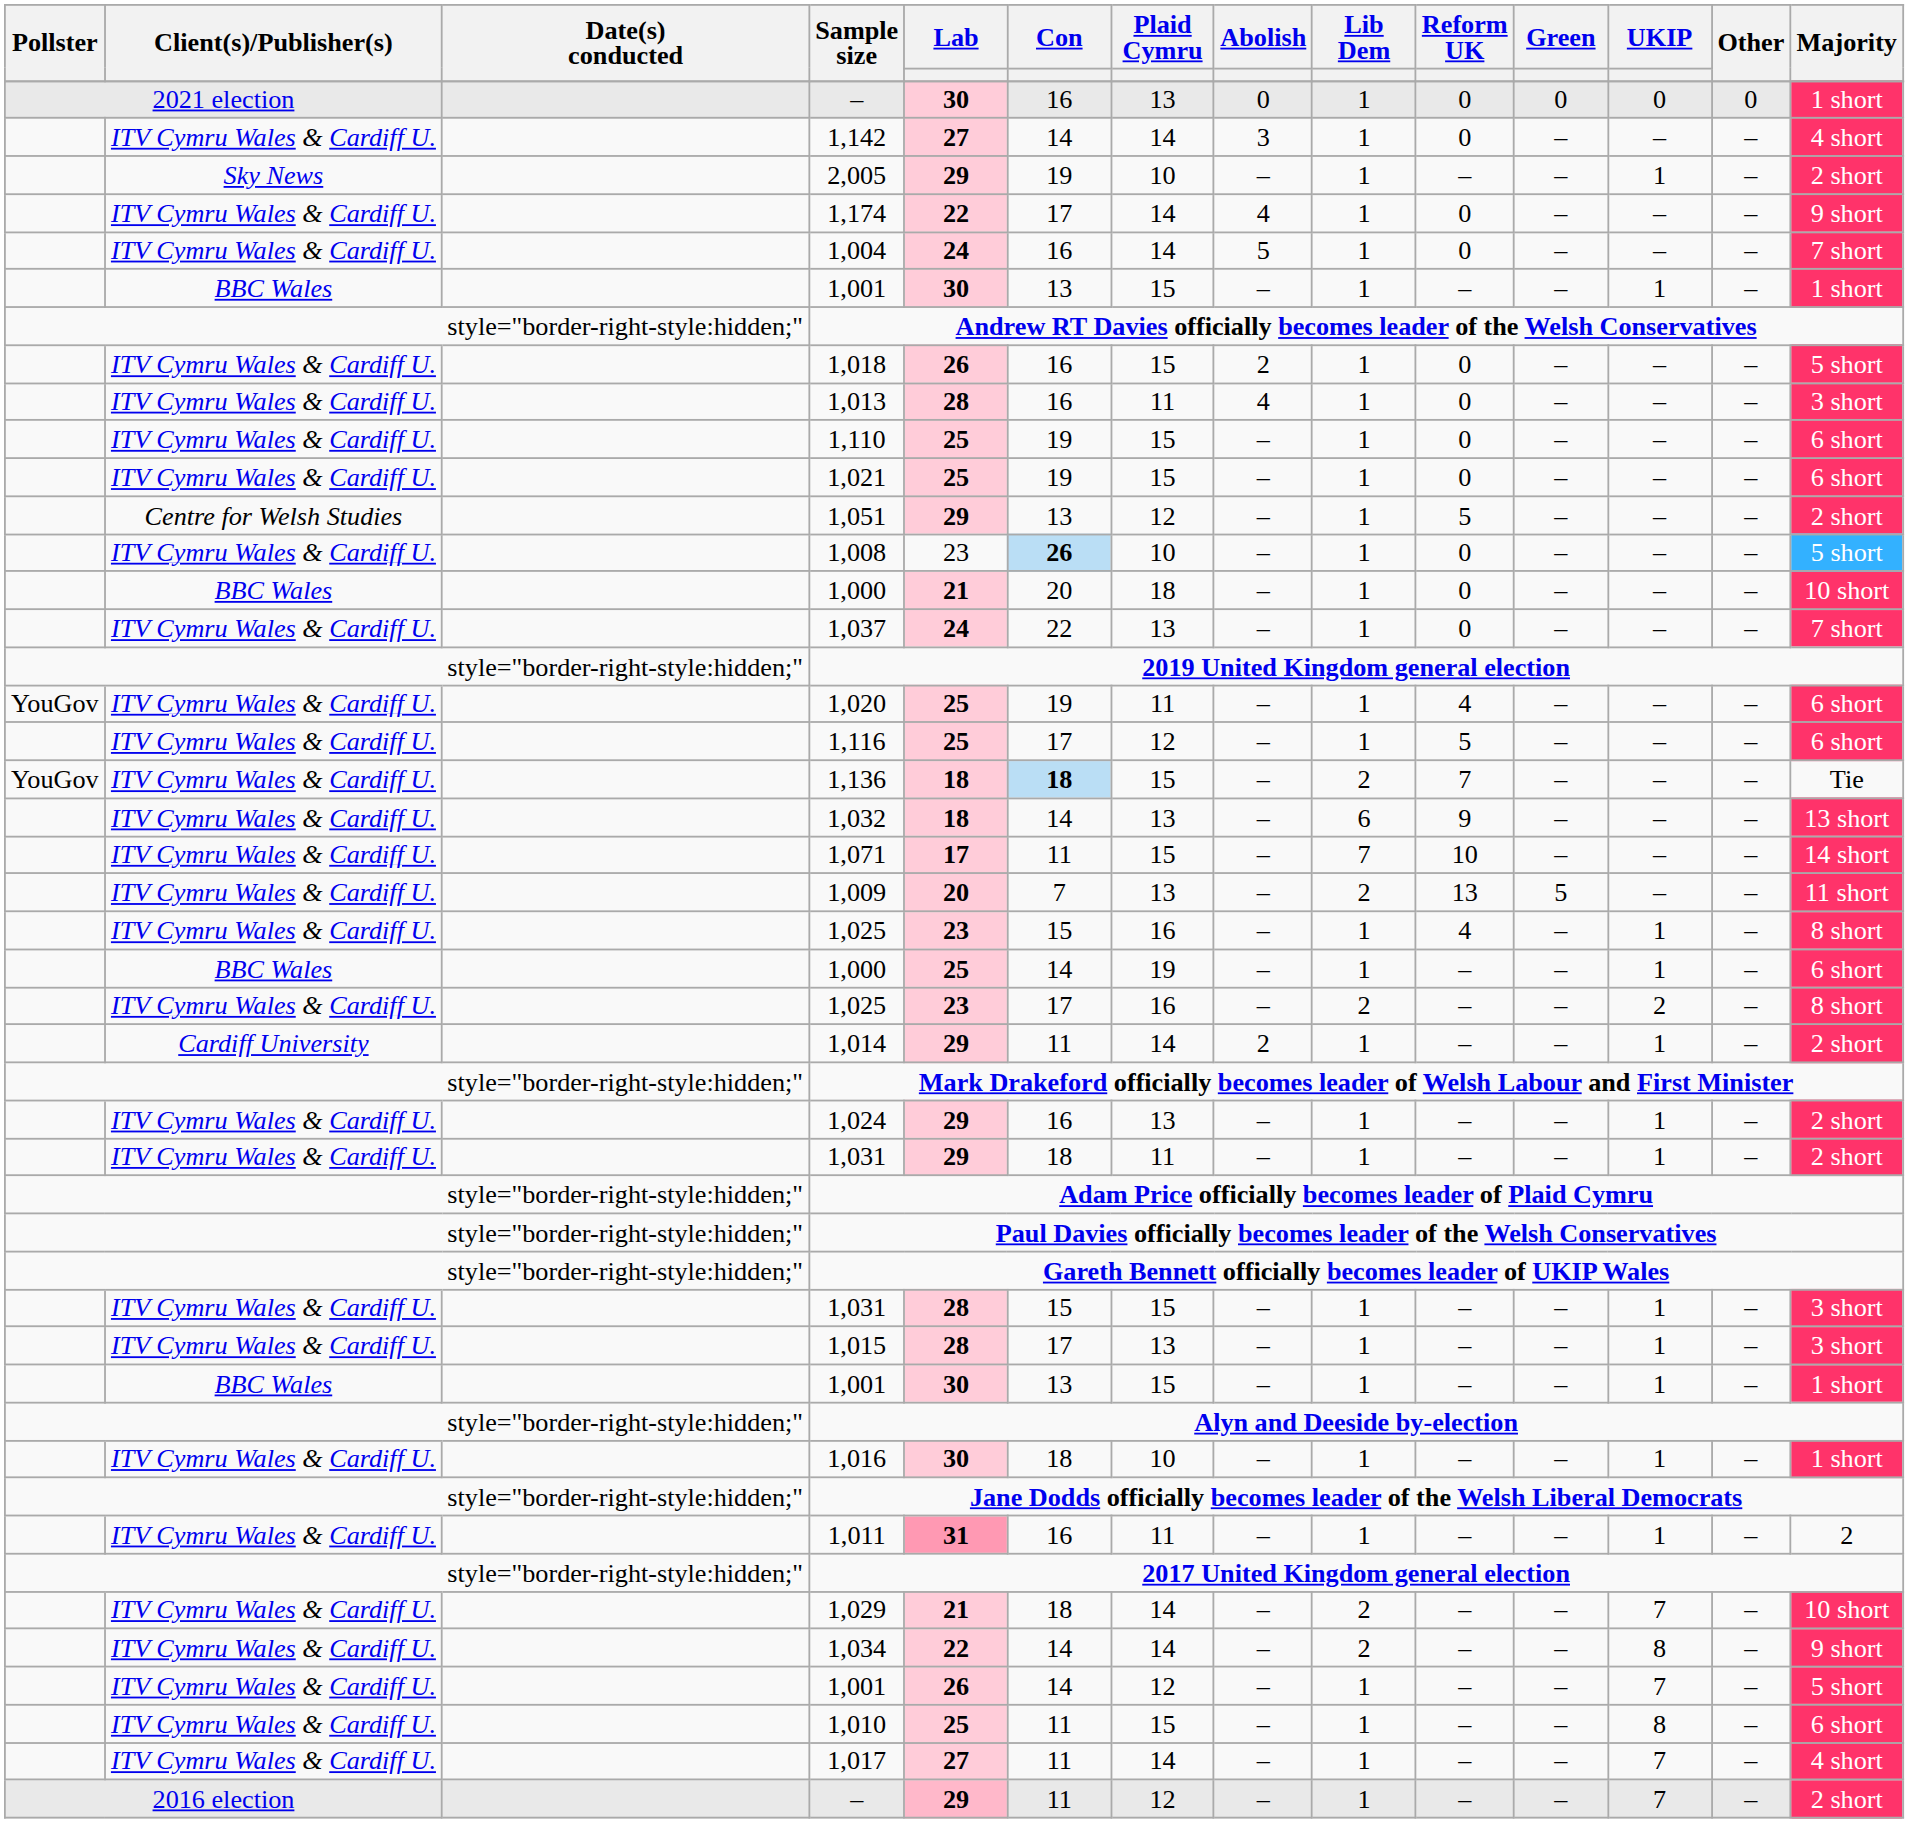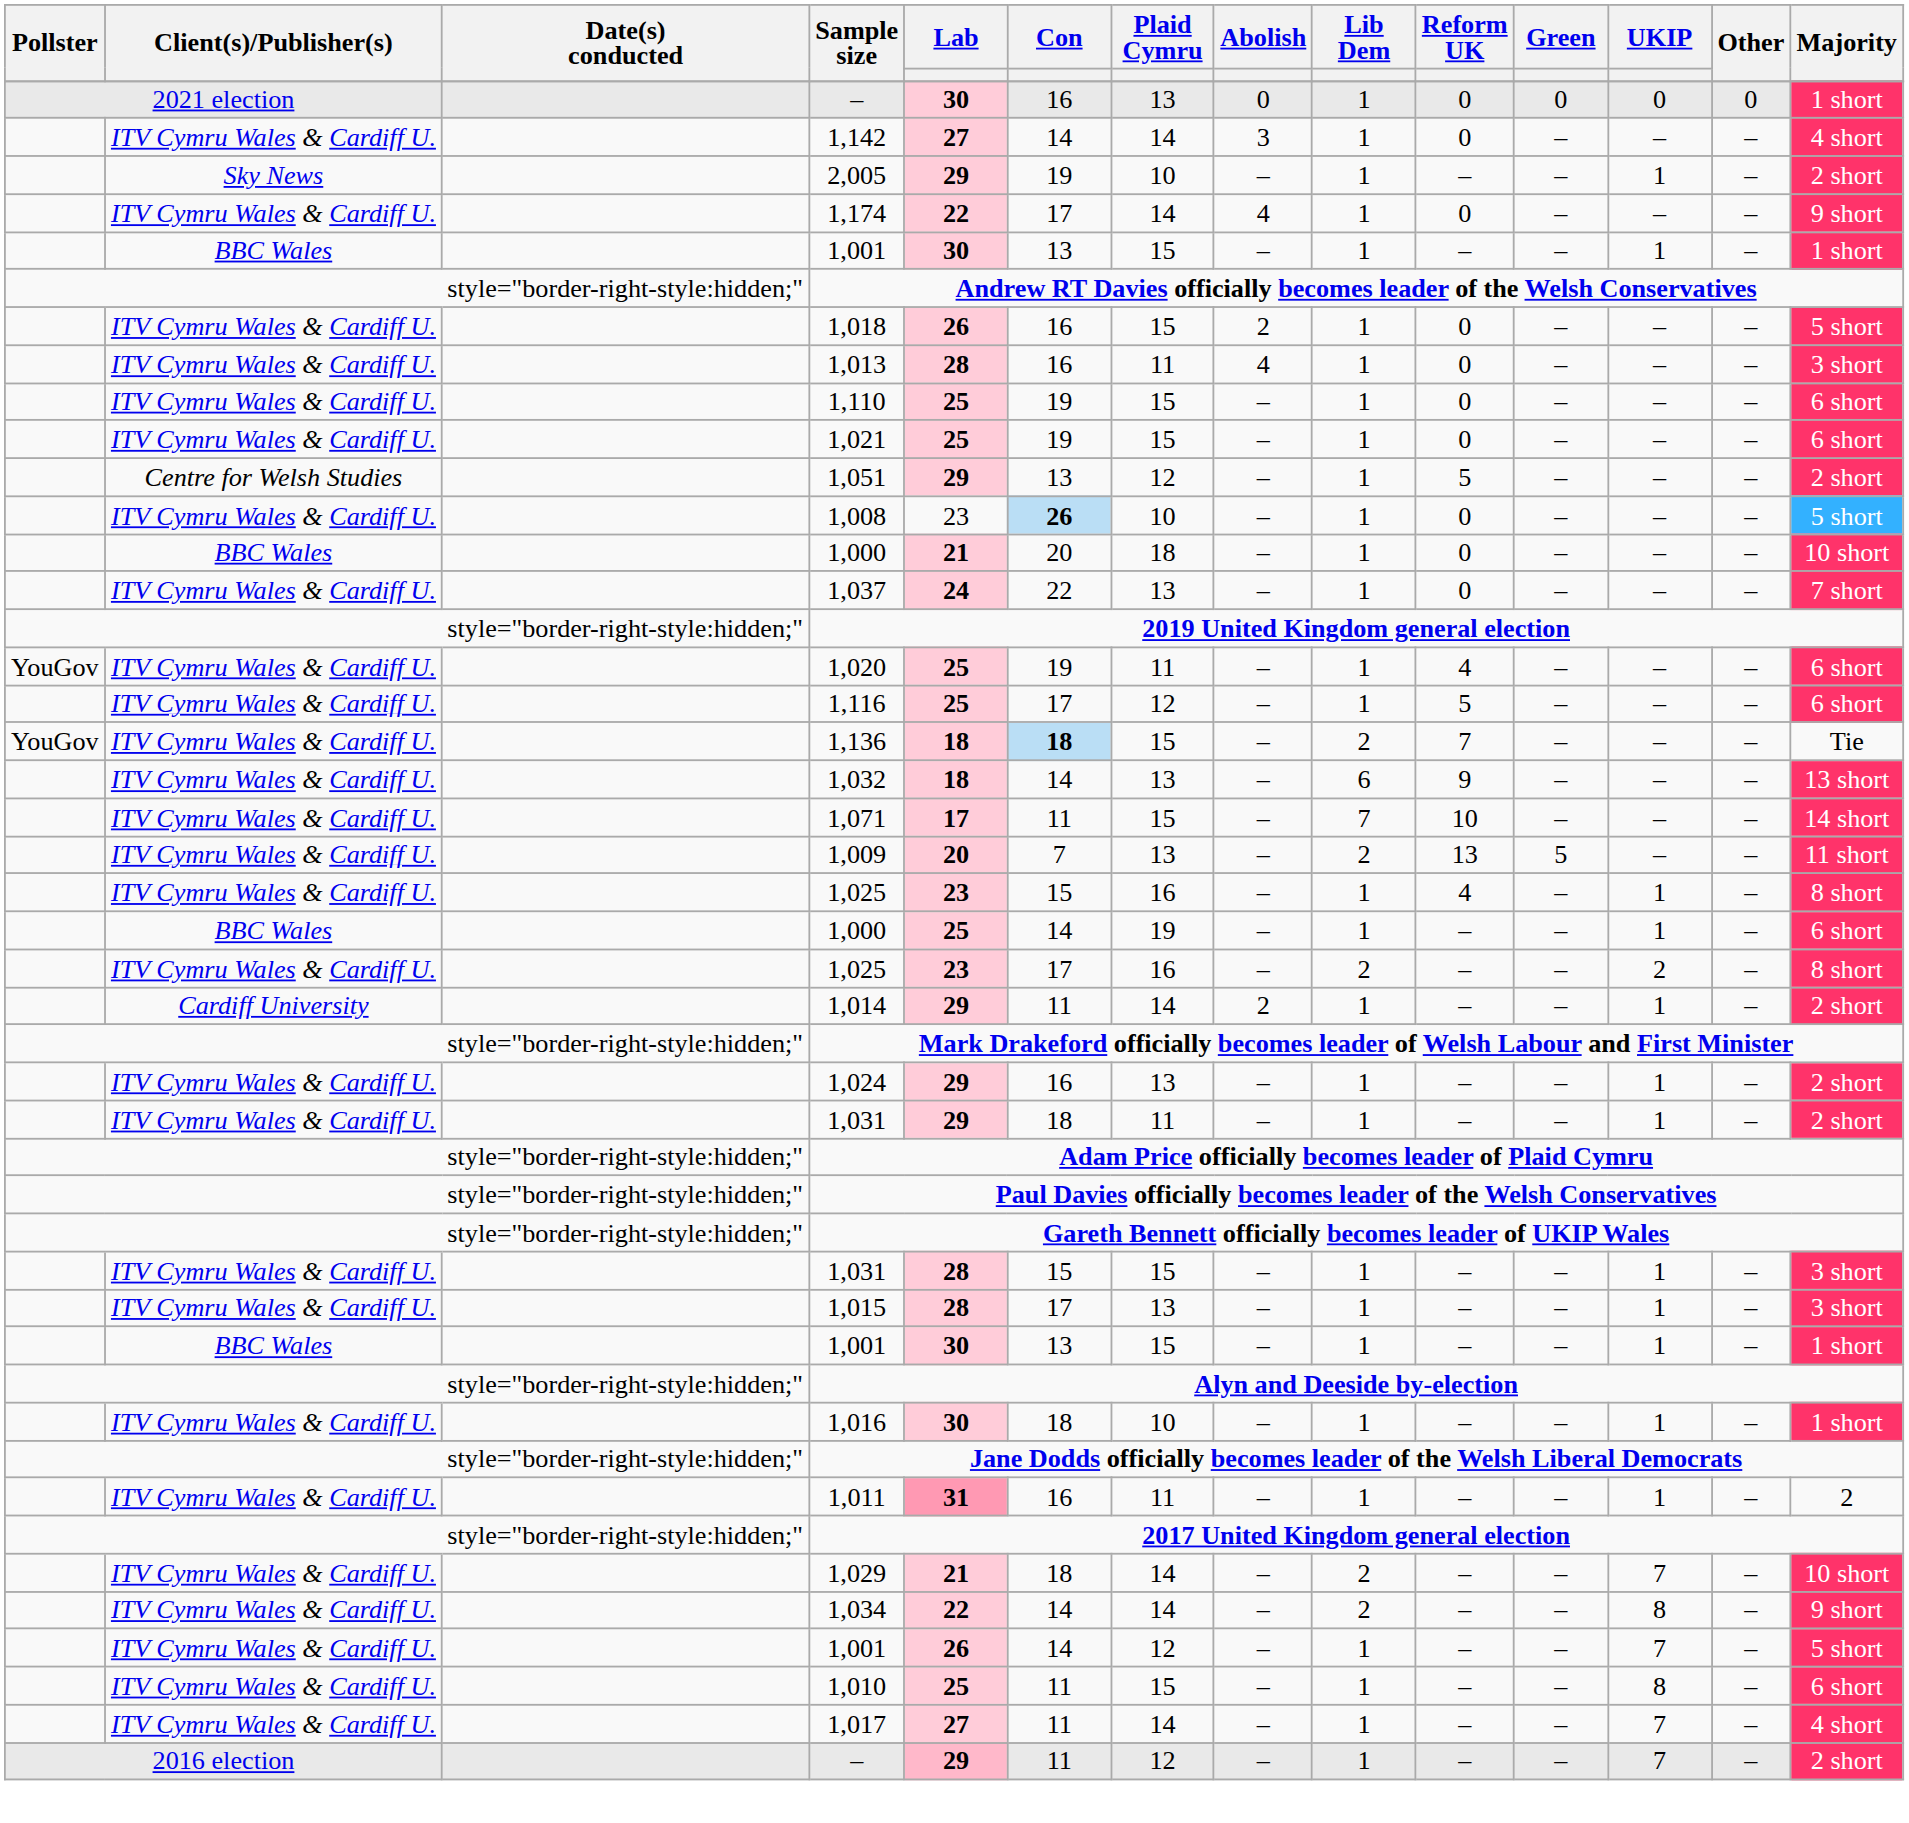- row: (273, 251)
